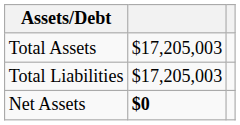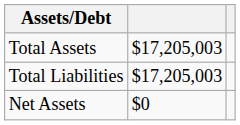(141, 104) bold -> (141, 104) normal
